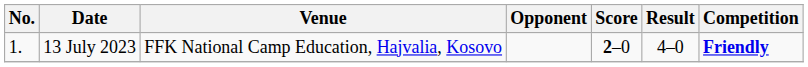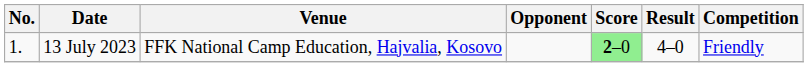(616, 47) no background -> (616, 47) lightgreen background
(736, 47) bold -> (733, 47) normal
